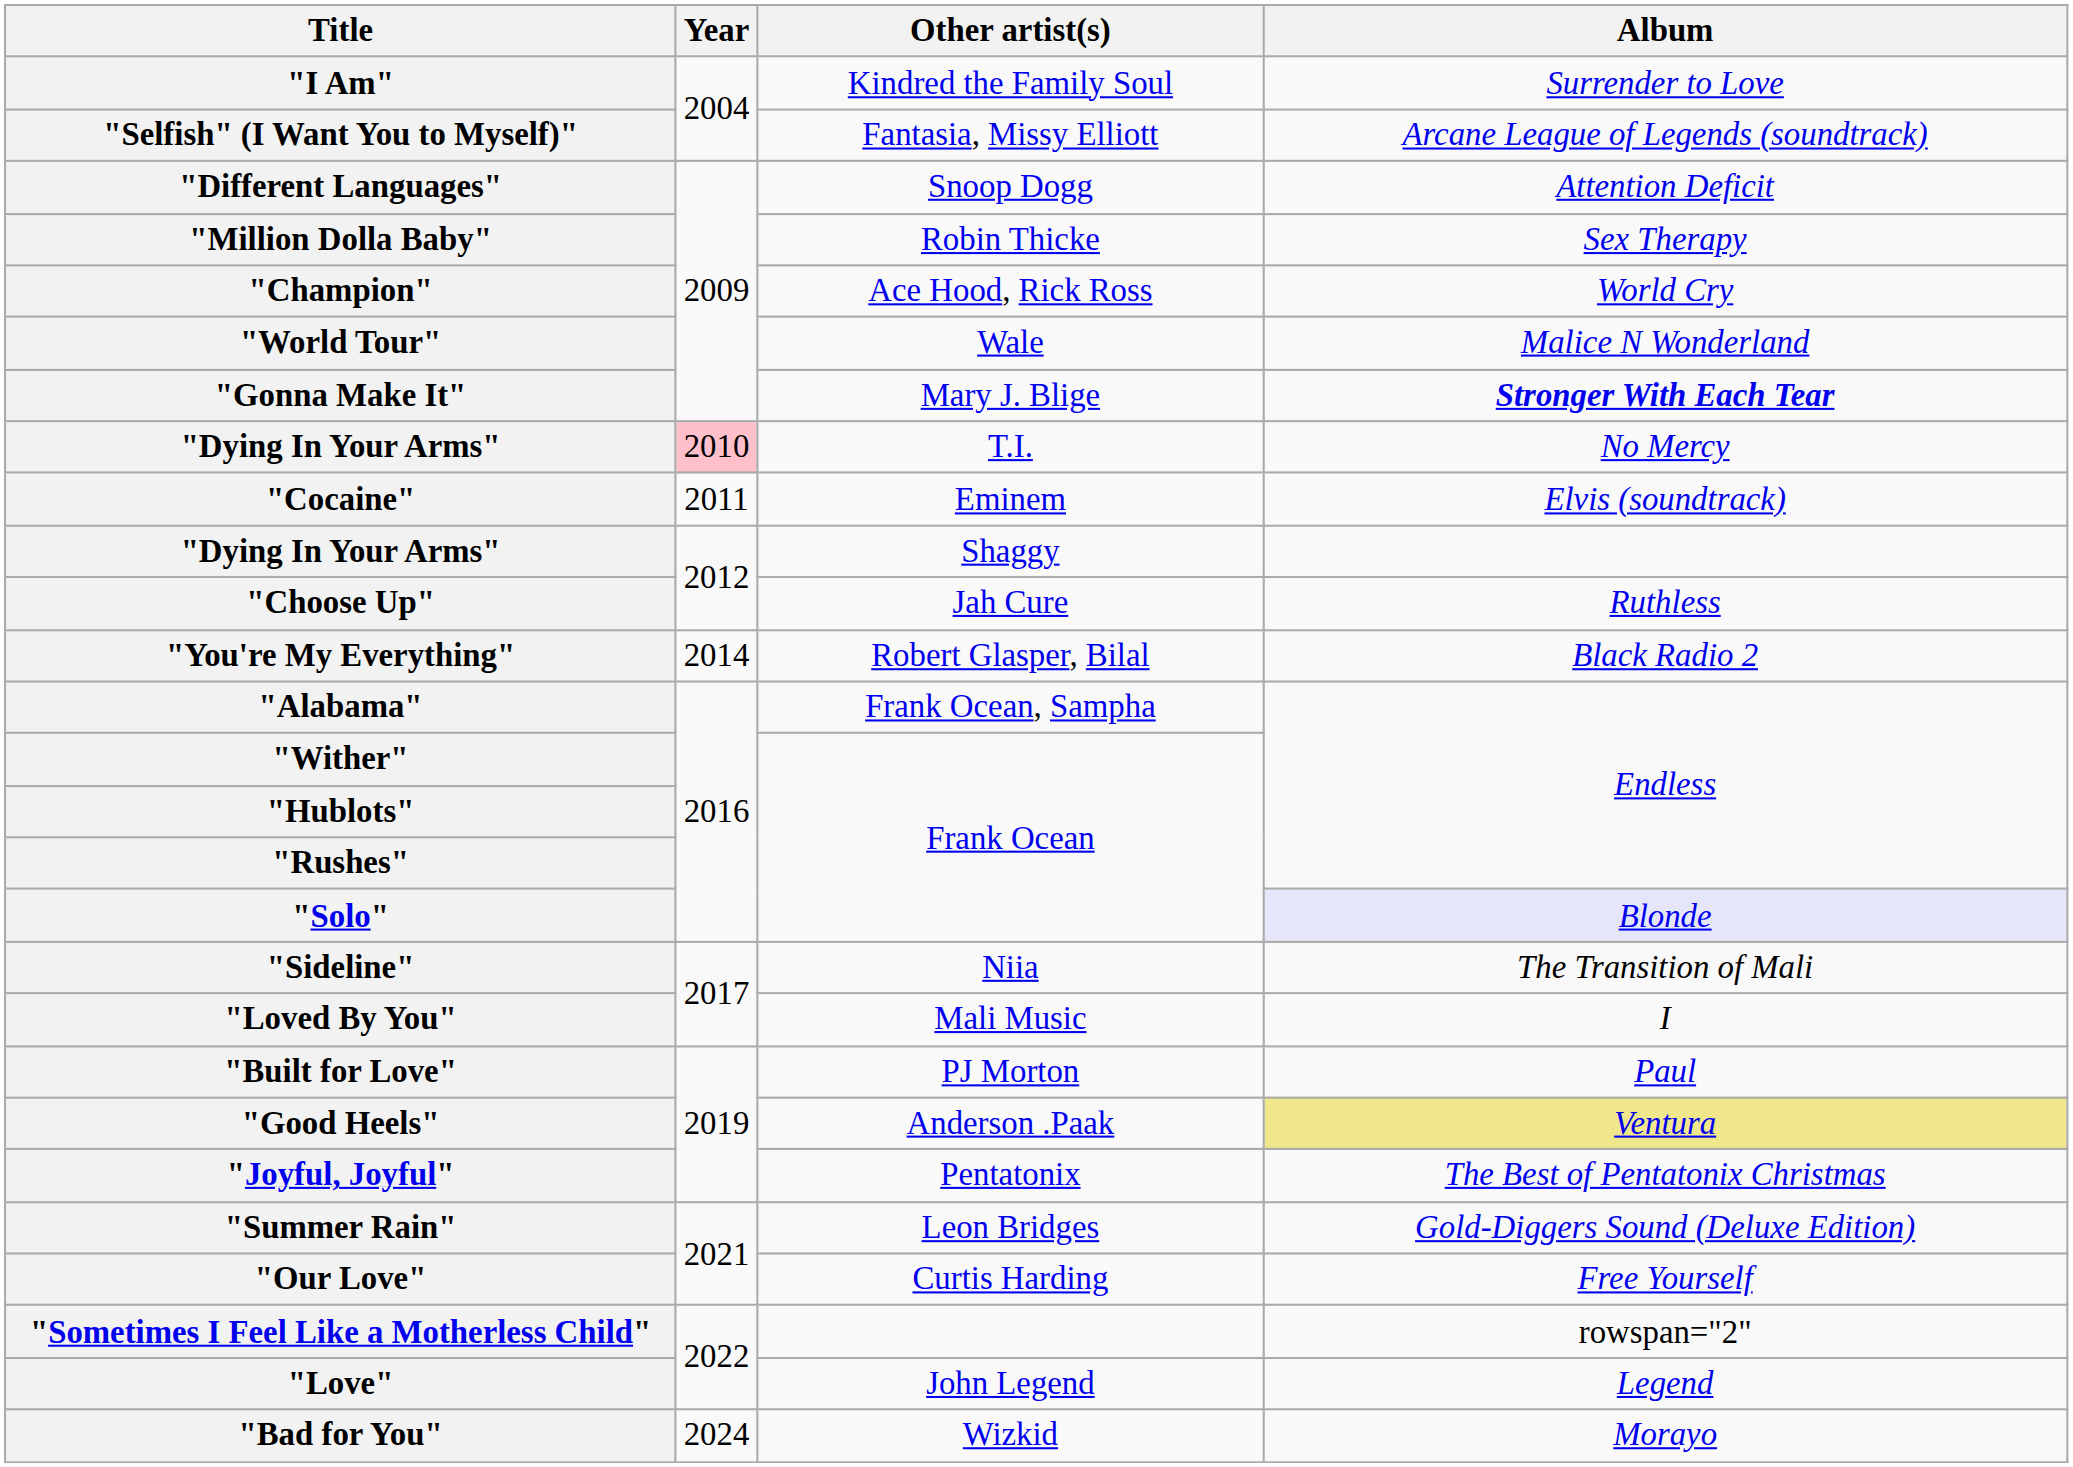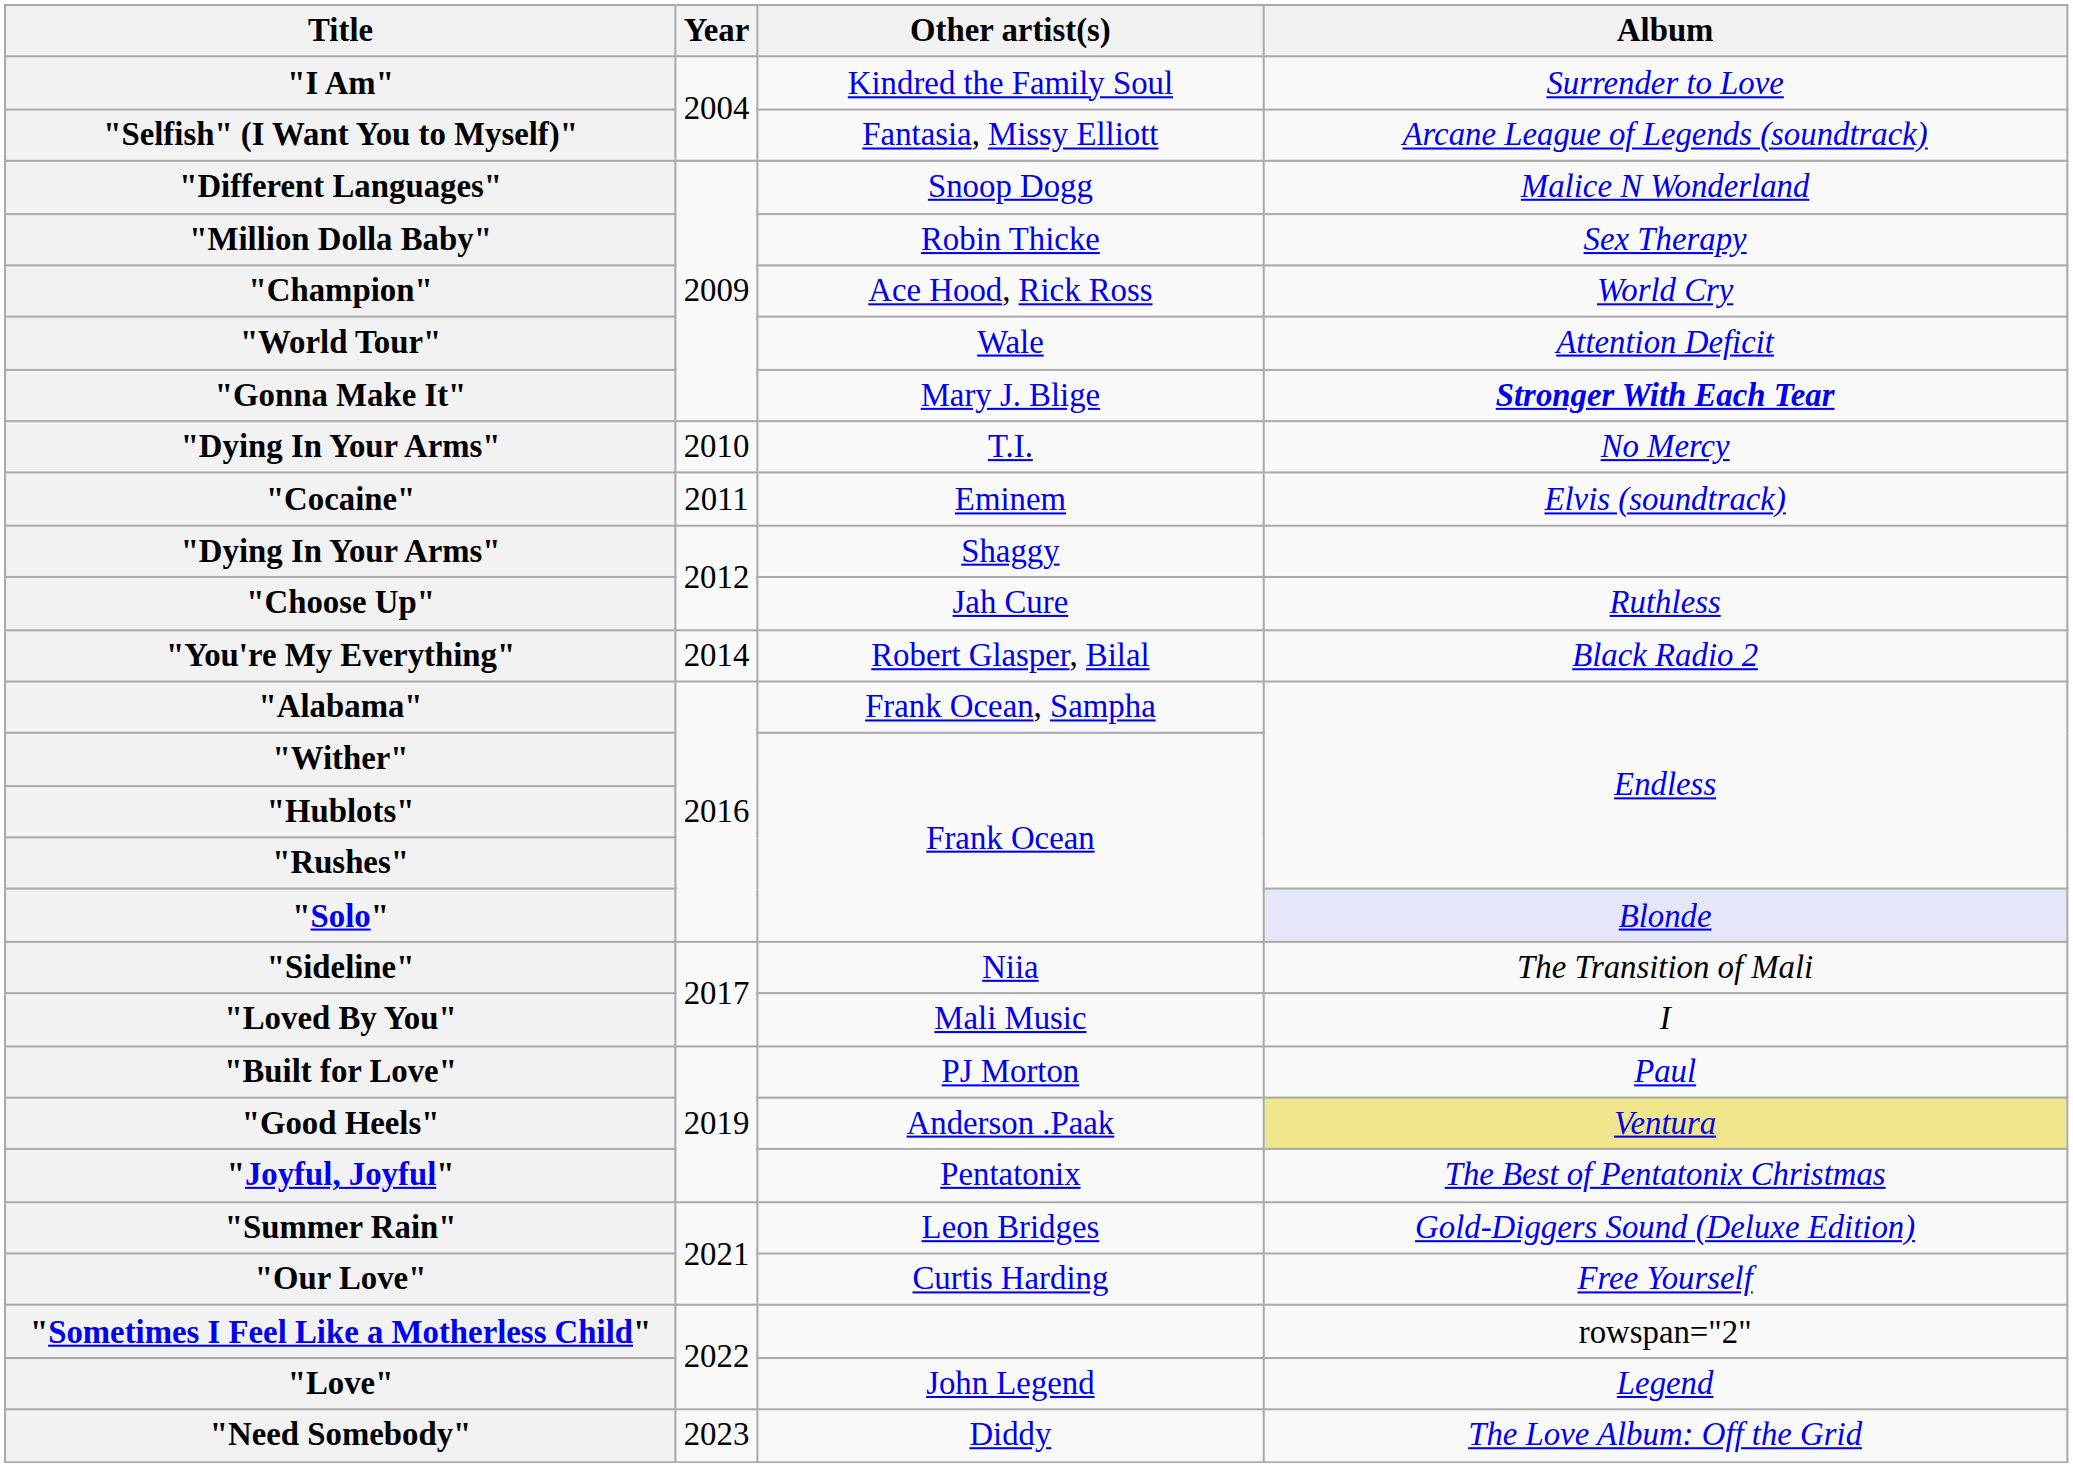(1665, 186) Attention Deficit -> (1665, 186) Malice N Wonderland
(1665, 342) Malice N Wonderland -> (1665, 342) Attention Deficit
(717, 446) pink background -> (717, 446) no background
+ row: (341, 1435)
- row: (341, 1435)
